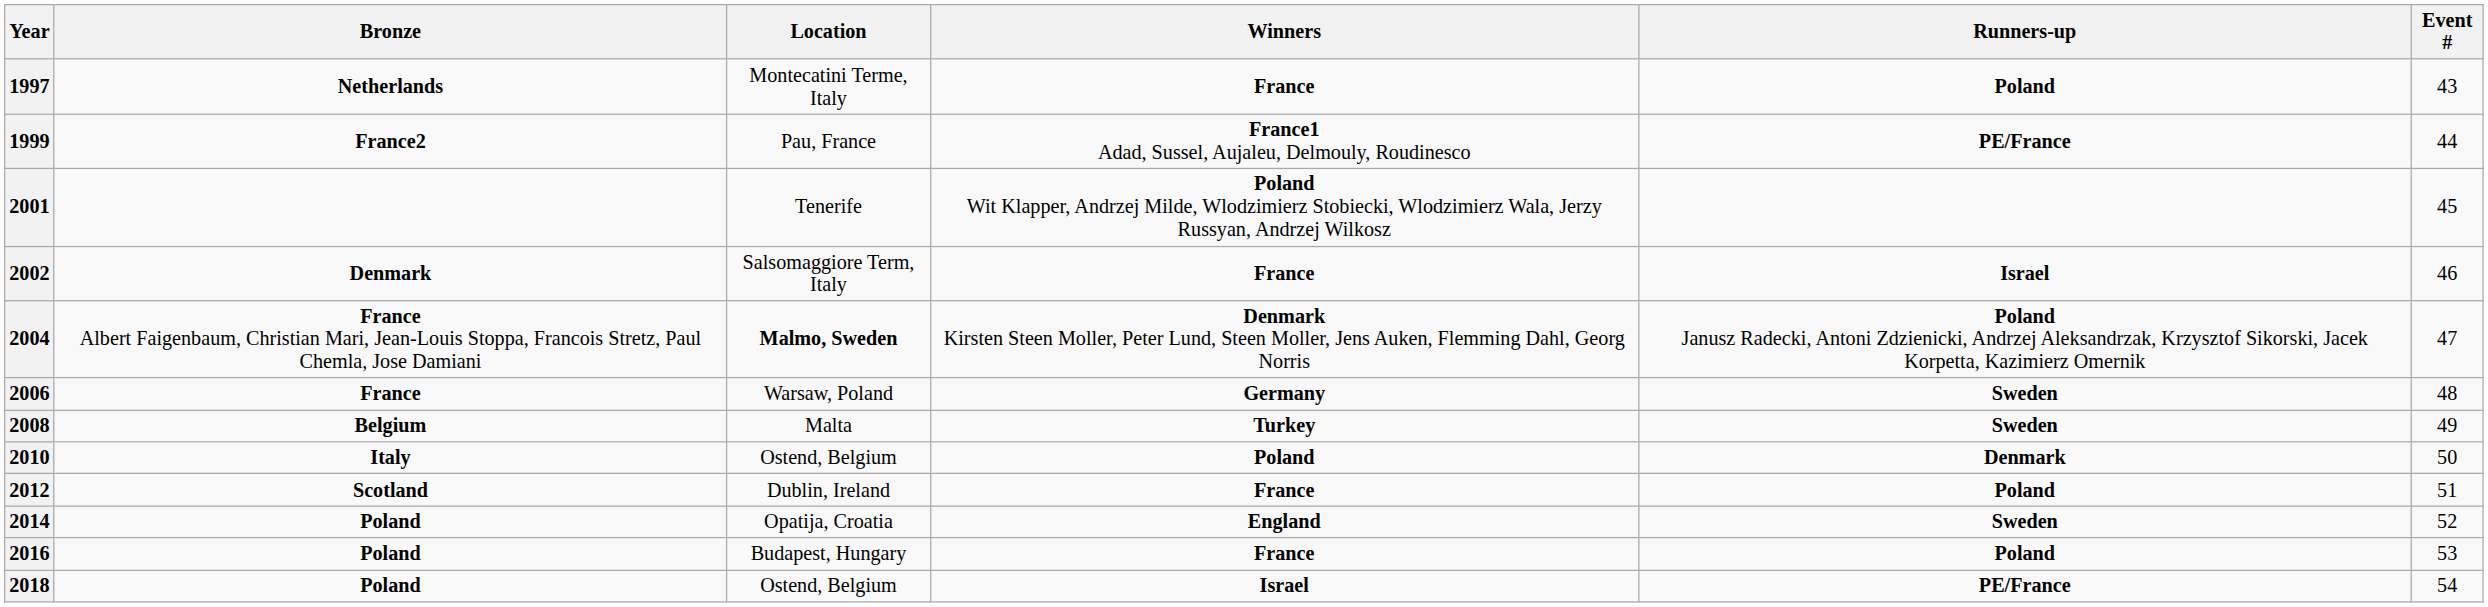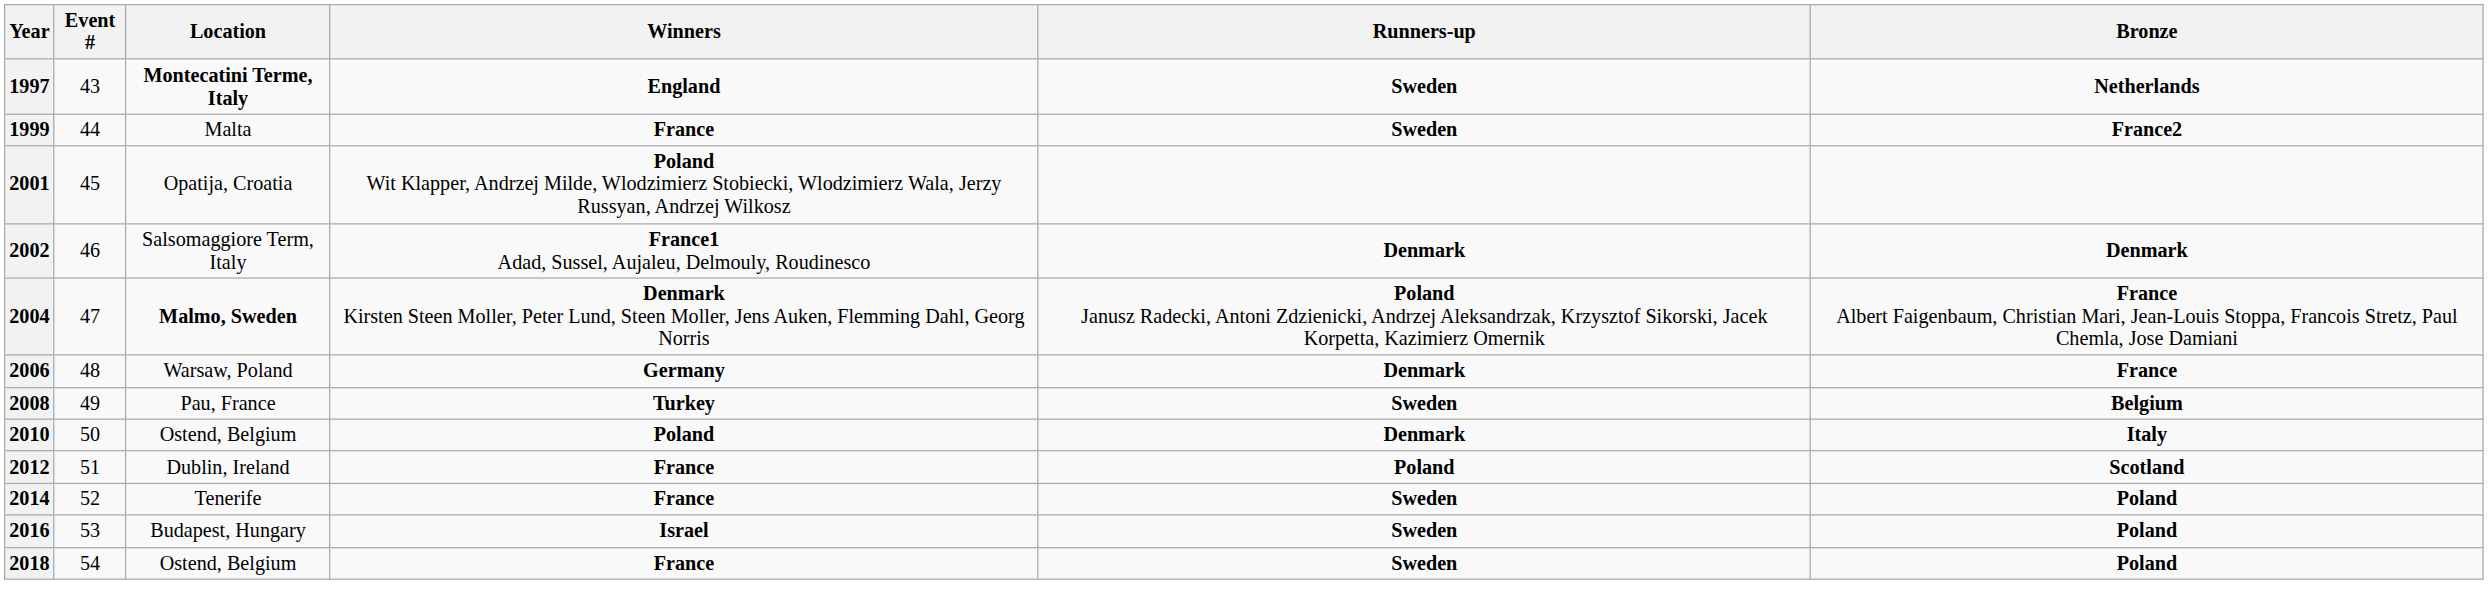columns swapped: (2447, 31) <-> (390, 31)
(828, 86) normal -> (228, 86) bold
(1284, 86) France -> (684, 86) England
(2025, 86) Poland -> (1424, 86) Sweden
(828, 141) Pau, France -> (228, 129) Malta
(1284, 141) France1 Adad, Sussel, Aujaleu, Delmouly, Roudinesco -> (684, 129) France
(2025, 141) PE/France -> (1424, 129) Sweden
(828, 207) Tenerife -> (228, 184) Opatija, Croatia
(1284, 273) France -> (684, 250) France1 Adad, Sussel, Aujaleu, Delmouly, Roudinesco
(2025, 273) Israel -> (1424, 250) Denmark
(2025, 393) Sweden -> (1424, 371) Denmark
(828, 425) Malta -> (228, 403) Pau, France
(828, 521) Opatija, Croatia -> (228, 498) Tenerife
(1284, 521) England -> (684, 498) France
(1284, 553) France -> (684, 530) Israel
(2025, 553) Poland -> (1424, 530) Sweden
(1284, 585) Israel -> (684, 562) France
(2025, 585) PE/France -> (1424, 562) Sweden
